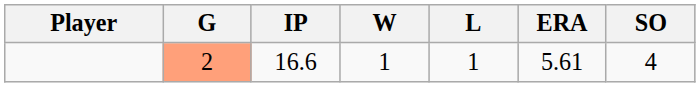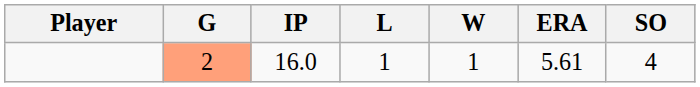columns swapped: (384, 23) <-> (473, 23)
(296, 61) 16.6 -> (296, 61) 16.0
